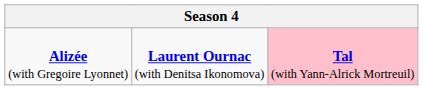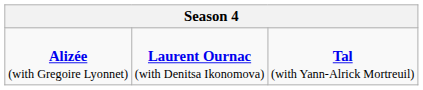(343, 64) pink background -> (343, 64) no background
